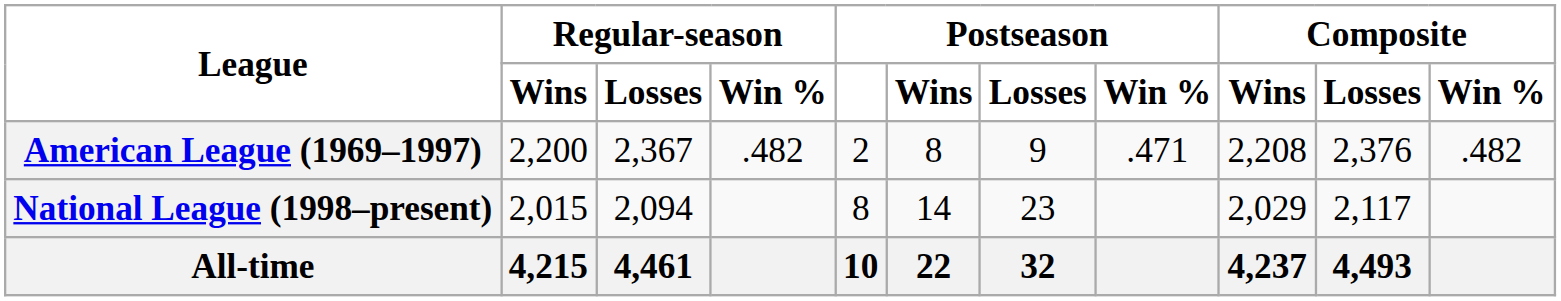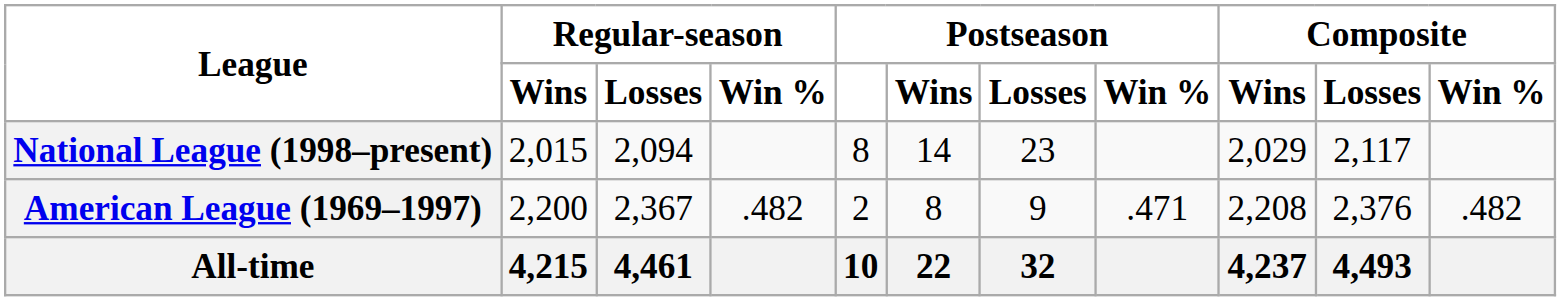rows swapped: (253, 150) <-> (253, 208)
